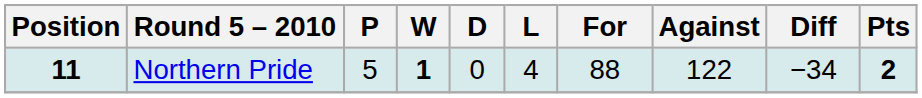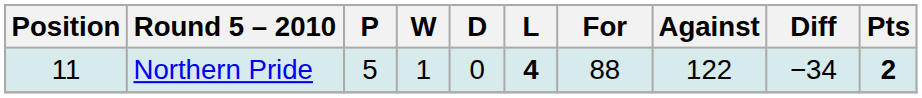(66, 70) bold -> (66, 70) normal
(424, 70) bold -> (424, 70) normal
(531, 70) normal -> (531, 70) bold
